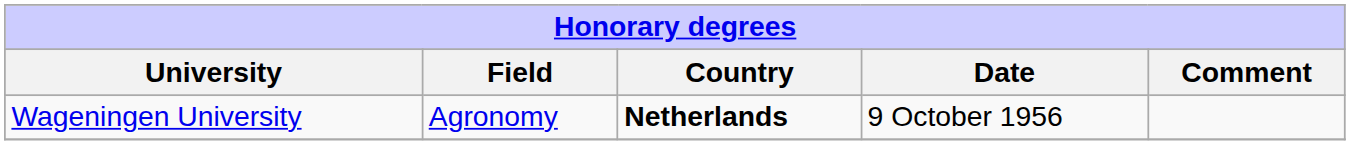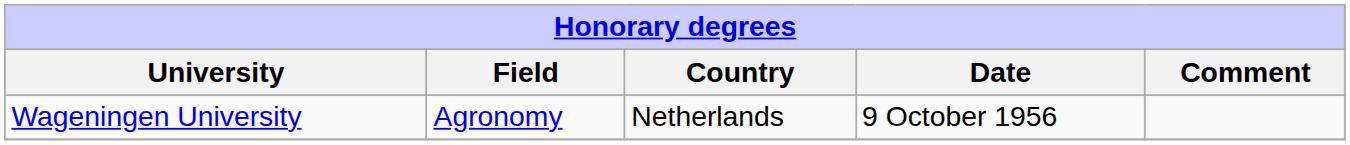(706, 116) bold -> (708, 116) normal
